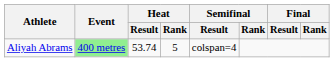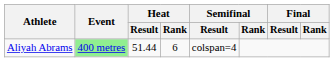(144, 48) 53.74 -> (144, 48) 51.44
(175, 48) 5 -> (175, 48) 6
